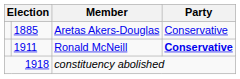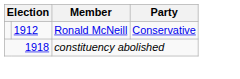- row: (107, 30)
(25, 47) 1911 -> (26, 30) 1912
(199, 47) bold -> (164, 30) normal
